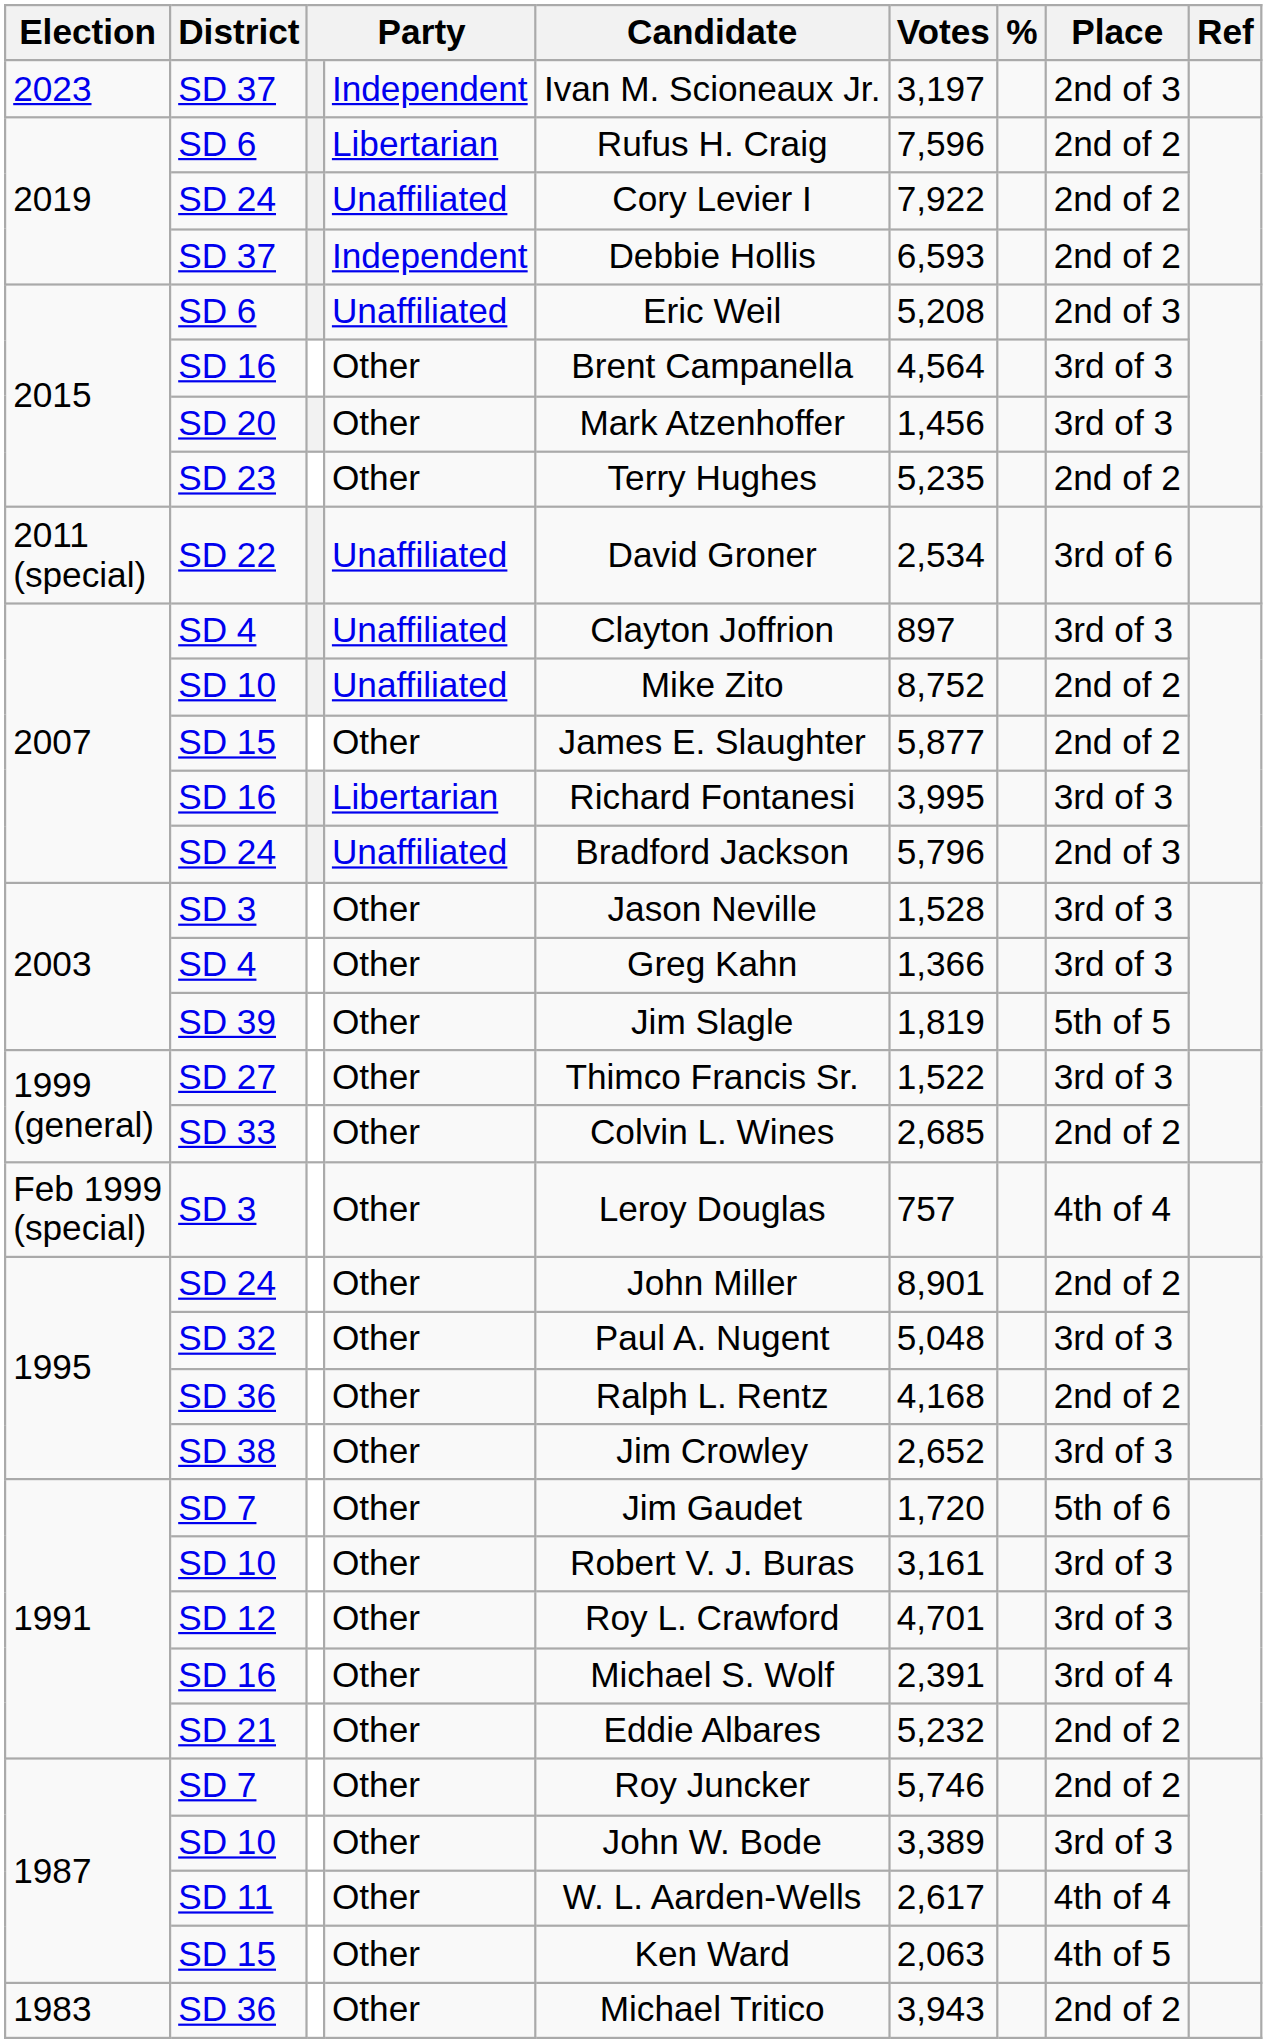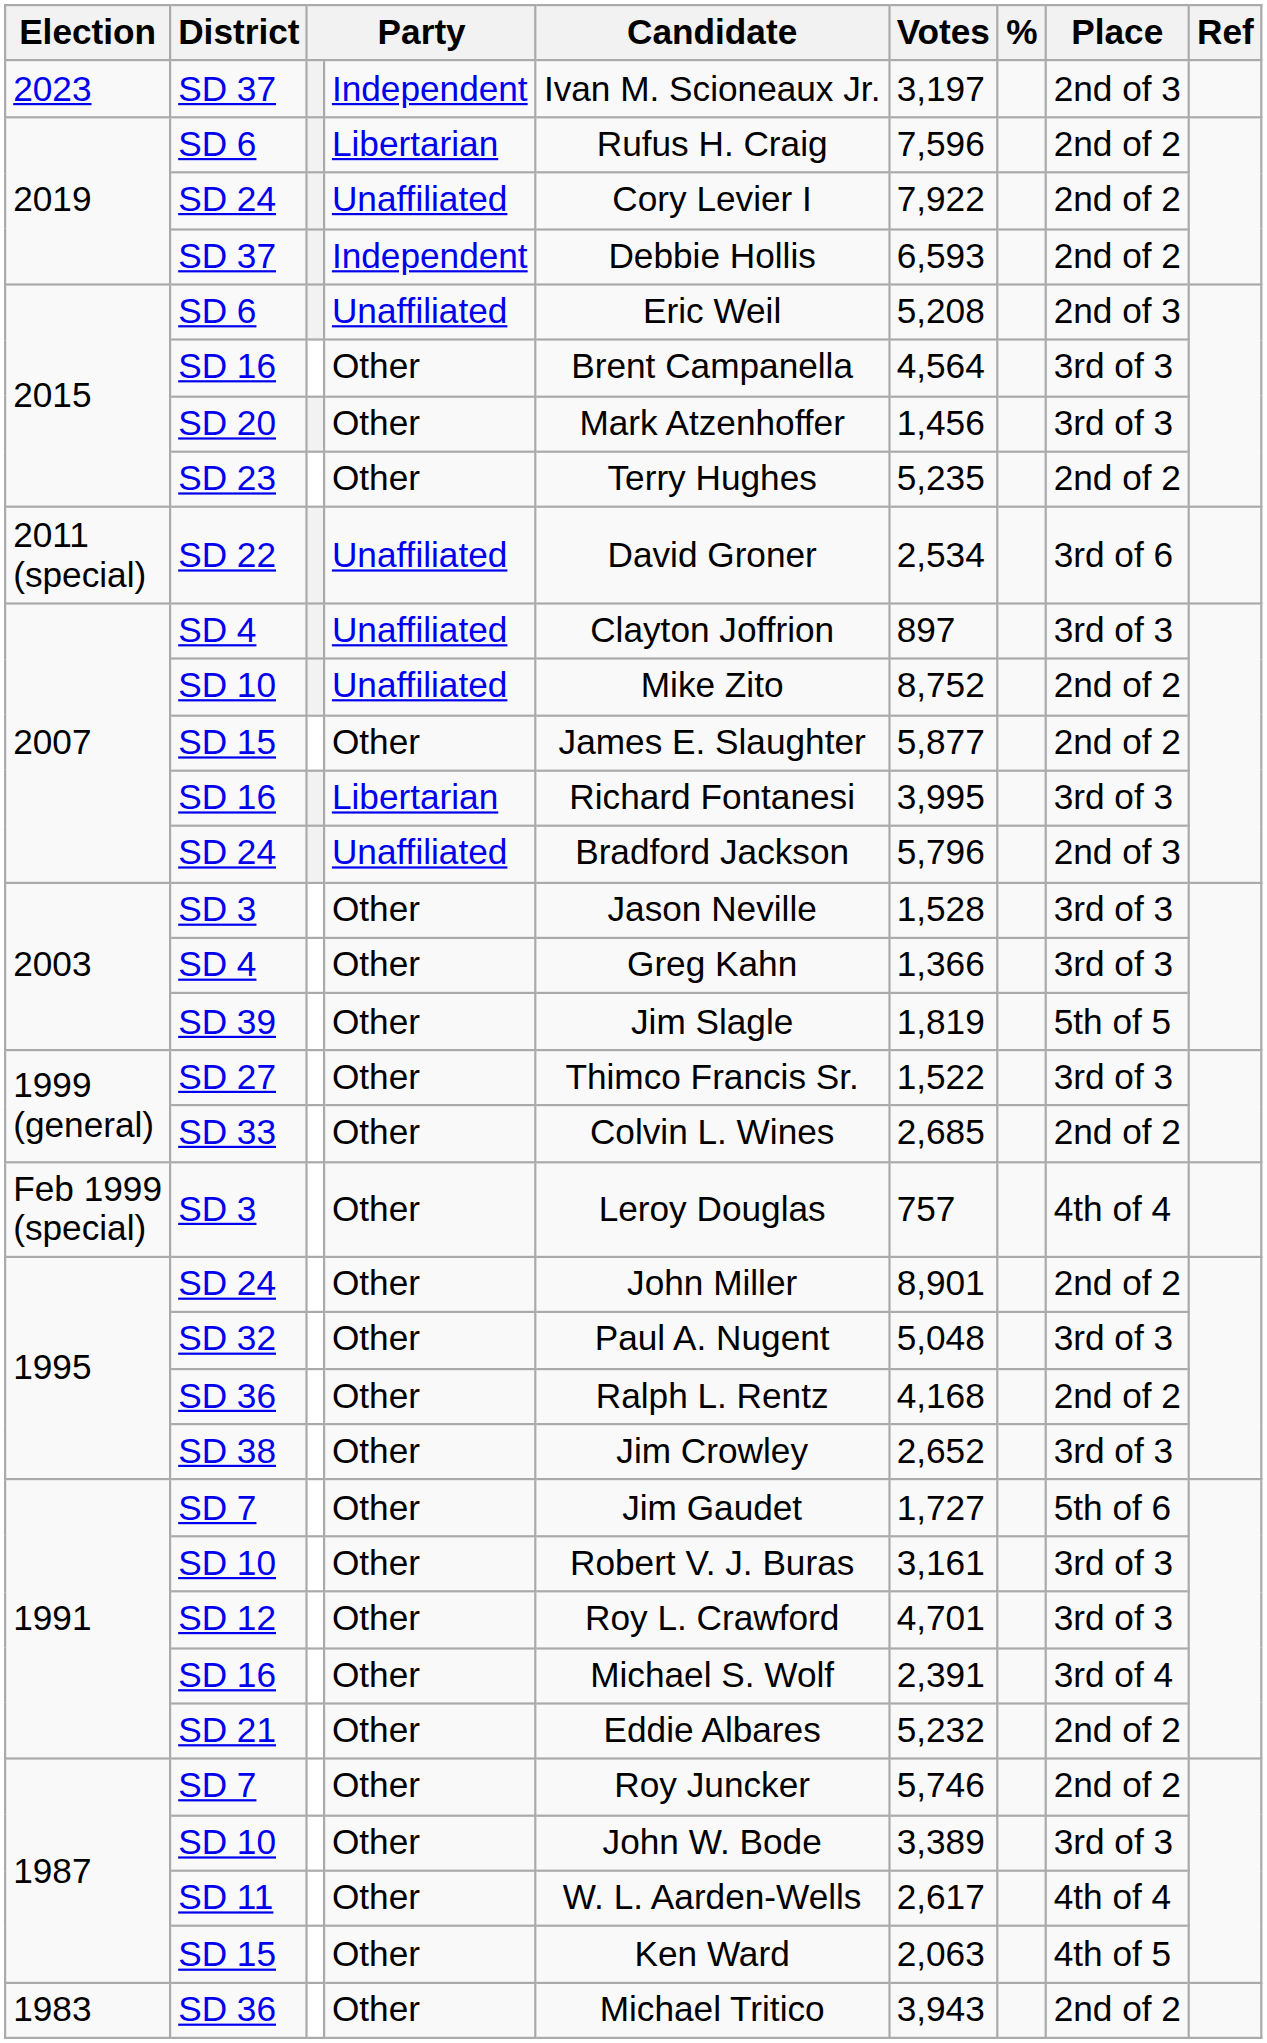(941, 1507) 1,720 -> (941, 1507) 1,727
